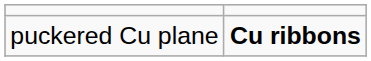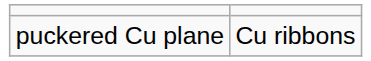(295, 35) bold -> (295, 35) normal
